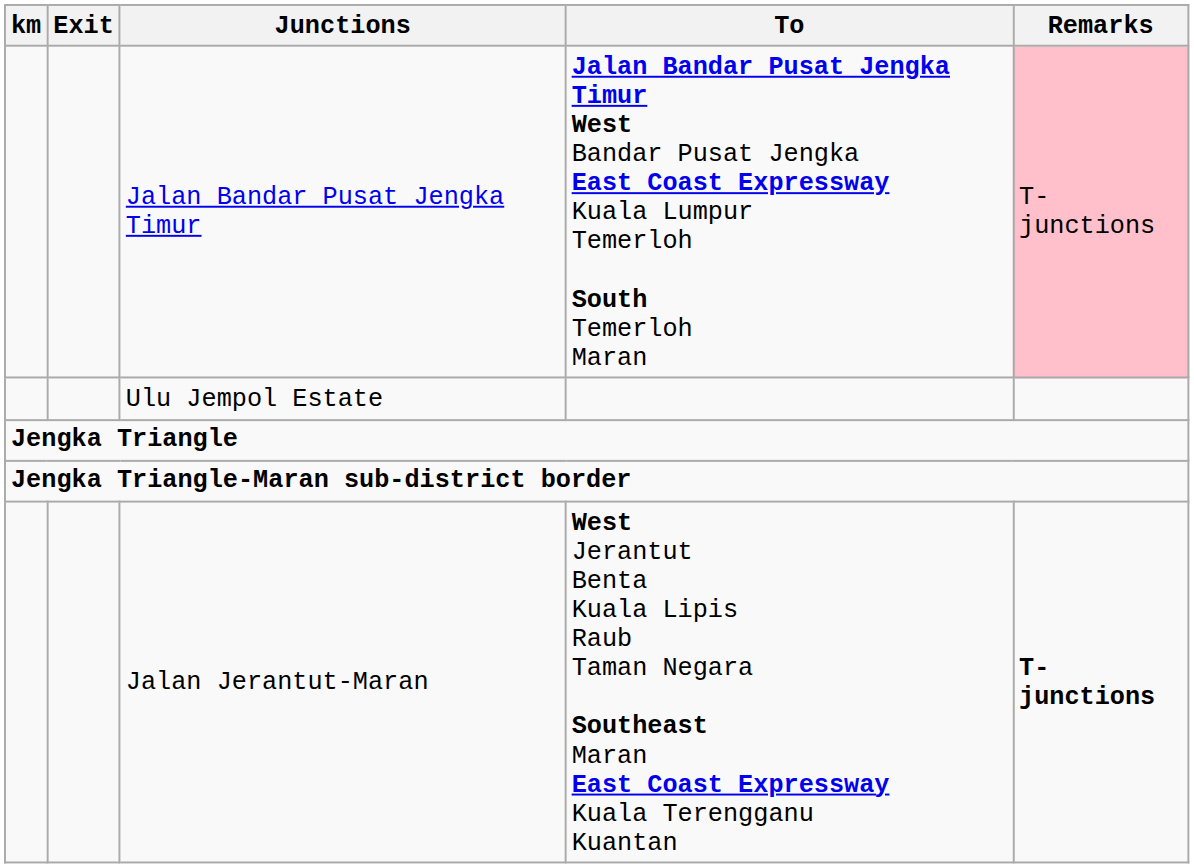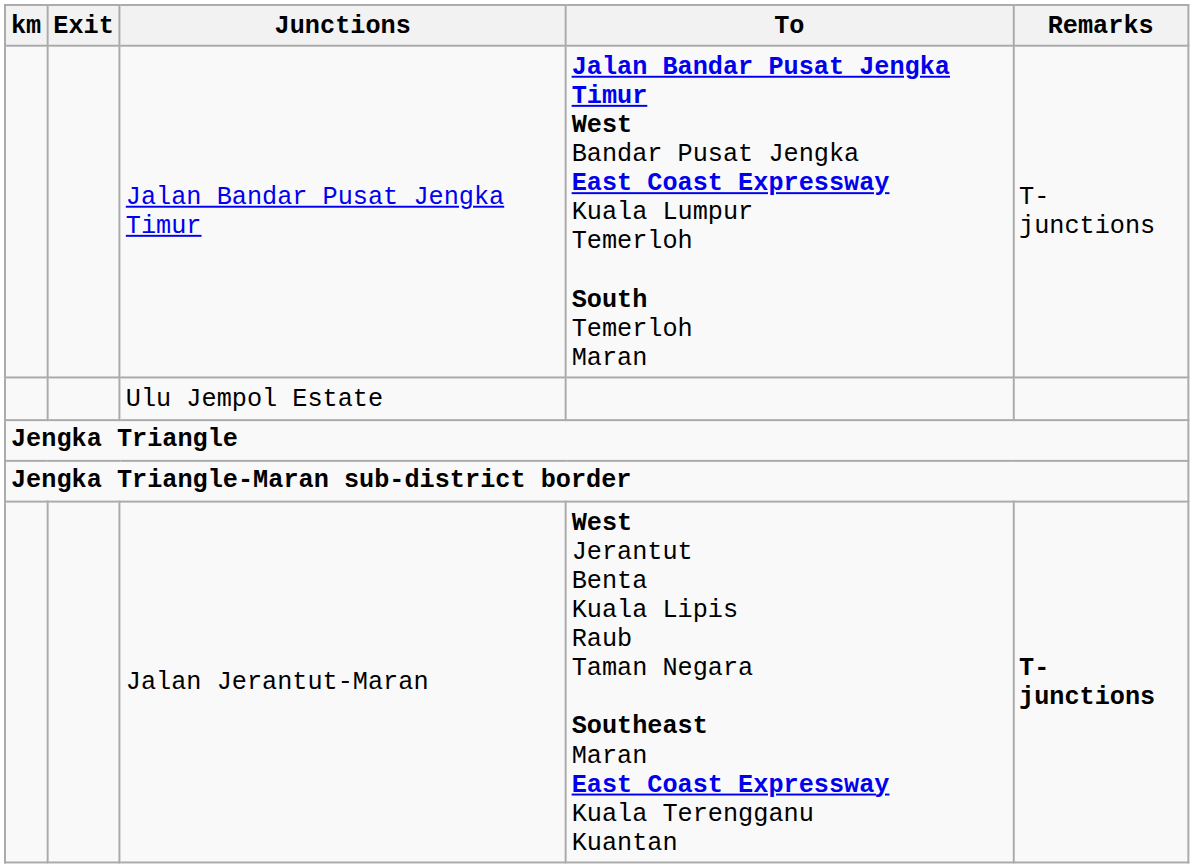(1087, 212) pink background -> (1087, 212) no background
